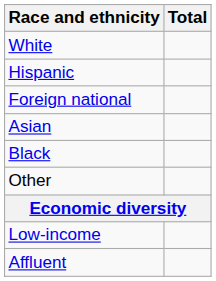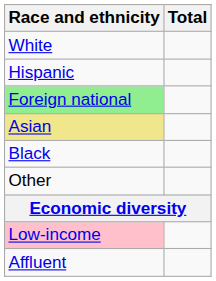(70, 99) no background -> (70, 99) lightgreen background
(30, 126) no background -> (30, 126) khaki background
(55, 235) no background -> (55, 235) pink background
